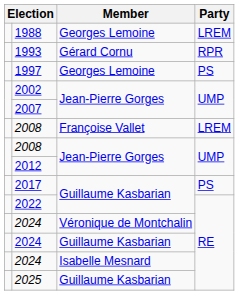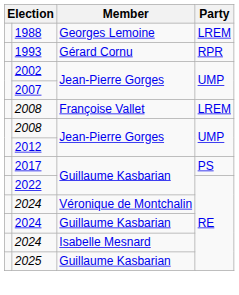- row: (28, 71)
